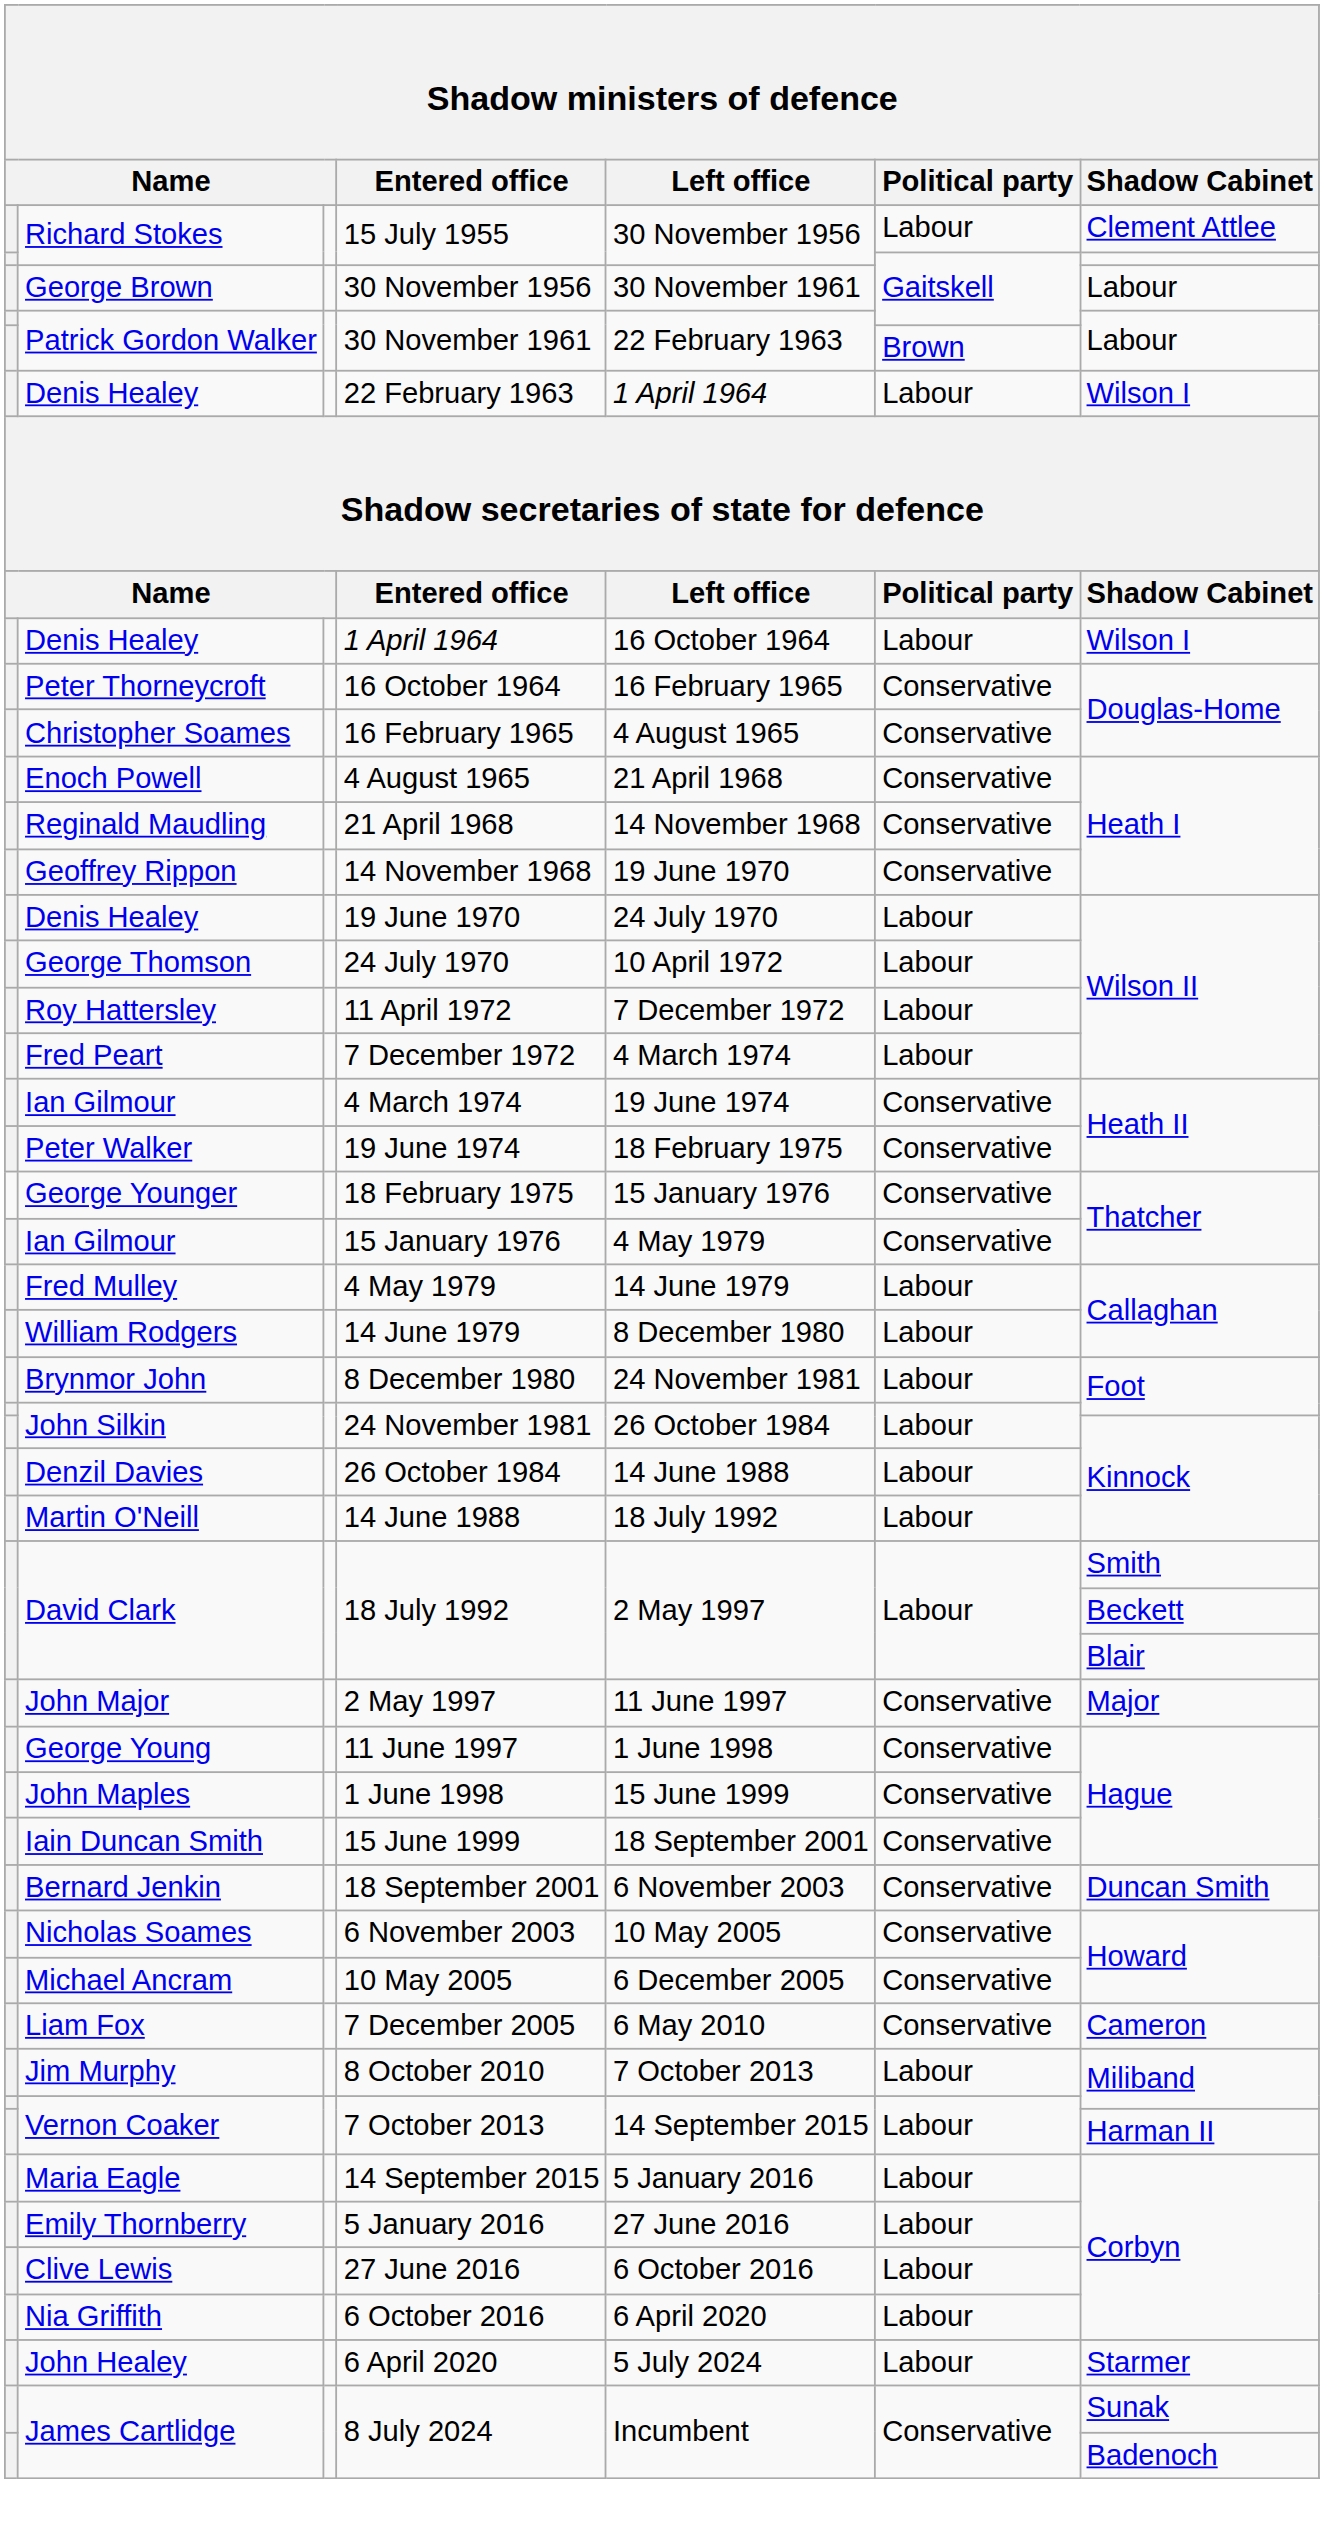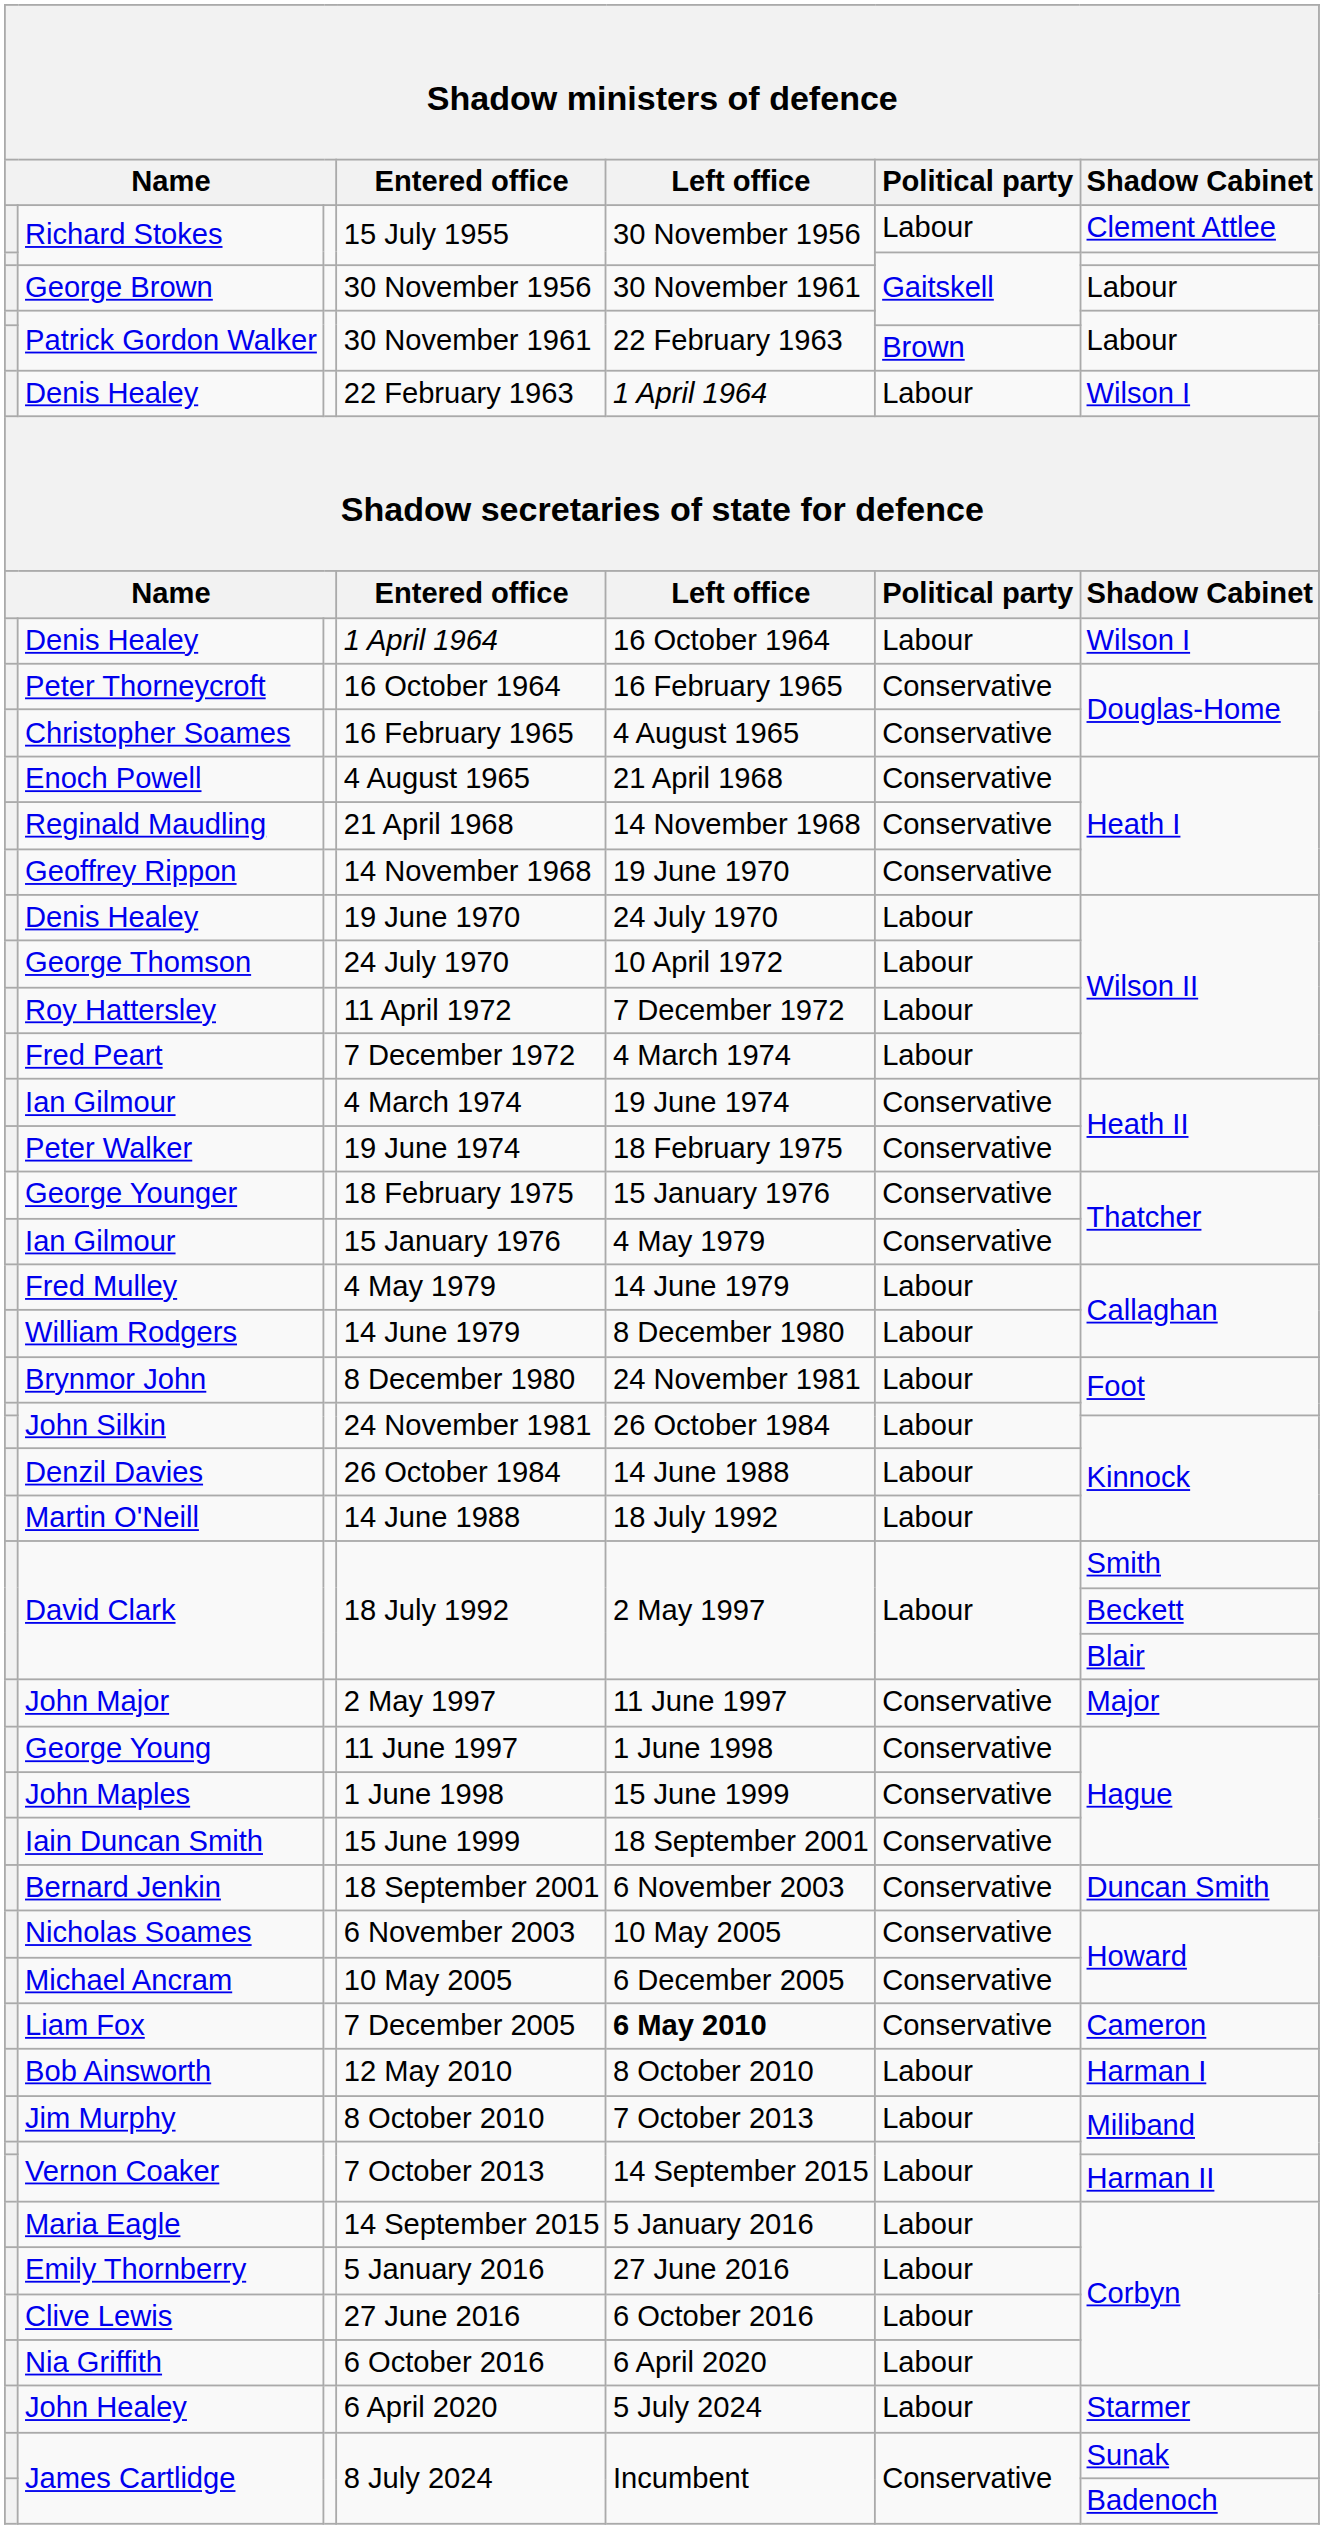(689, 2025) normal -> (690, 2025) bold
+ row: (118, 2071)
